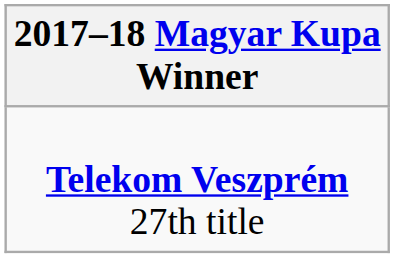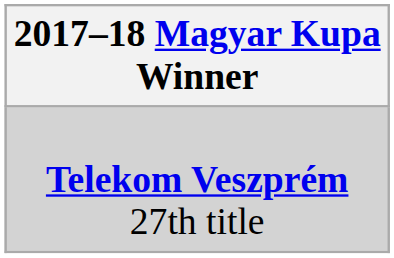(197, 199) no background -> (197, 199) lightgrey background
